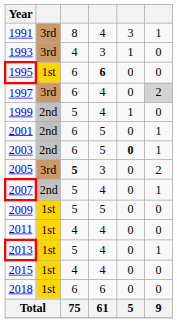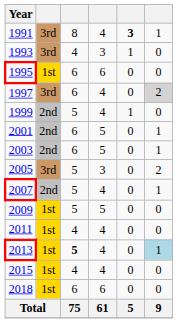(131, 33) normal -> (131, 33) bold
(102, 72) bold -> (102, 72) normal
(131, 150) bold -> (131, 150) normal
(74, 169) bold -> (74, 169) normal
(74, 249) normal -> (74, 249) bold
(159, 249) no background -> (159, 249) lightblue background
